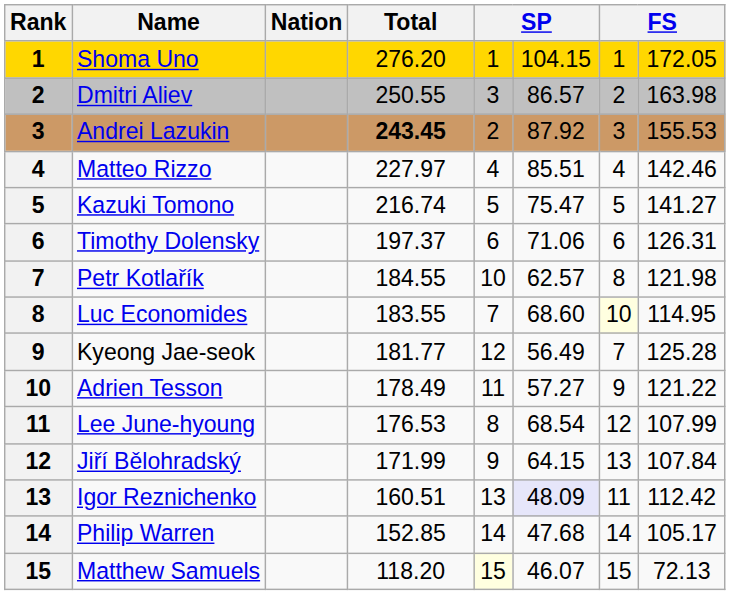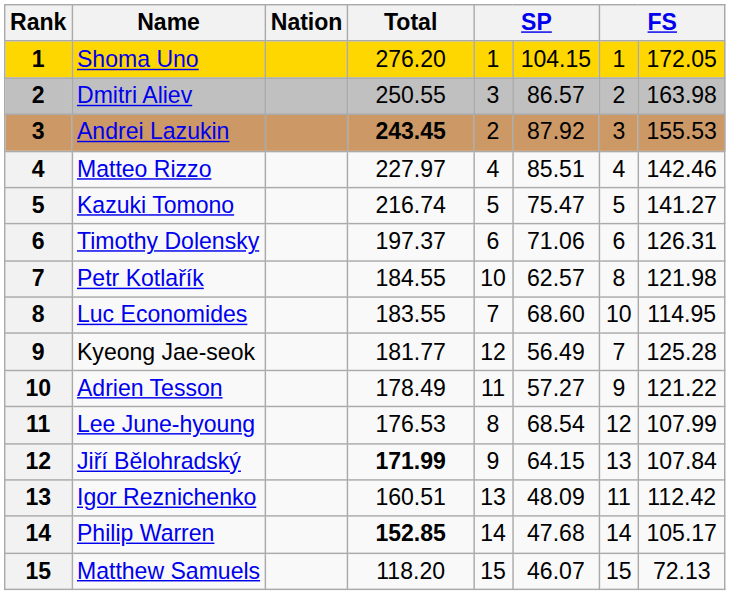(619, 315) lightyellow background -> (619, 315) no background
(411, 461) normal -> (411, 461) bold
(556, 497) lavender background -> (556, 497) no background
(411, 534) normal -> (411, 534) bold
(493, 570) lightyellow background -> (493, 570) no background
